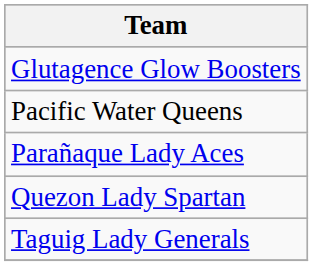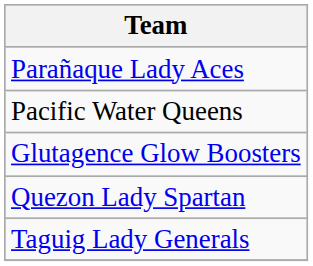(156, 68) Glutagence Glow Boosters -> (127, 68) Parañaque Lady Aces
(127, 153) Parañaque Lady Aces -> (156, 153) Glutagence Glow Boosters
